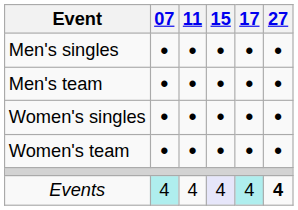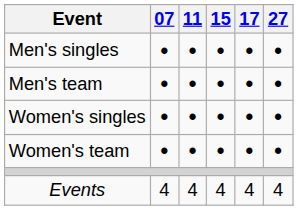(164, 190) paleturquoise background -> (164, 190) no background
(221, 190) lavender background -> (221, 190) no background
(249, 190) paleturquoise background -> (249, 190) no background
(278, 190) bold -> (278, 190) normal
